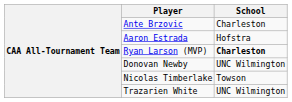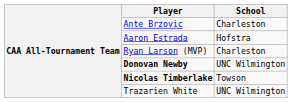(241, 51) bold -> (241, 51) normal
(156, 64) normal -> (156, 64) bold
(168, 78) normal -> (168, 78) bold
